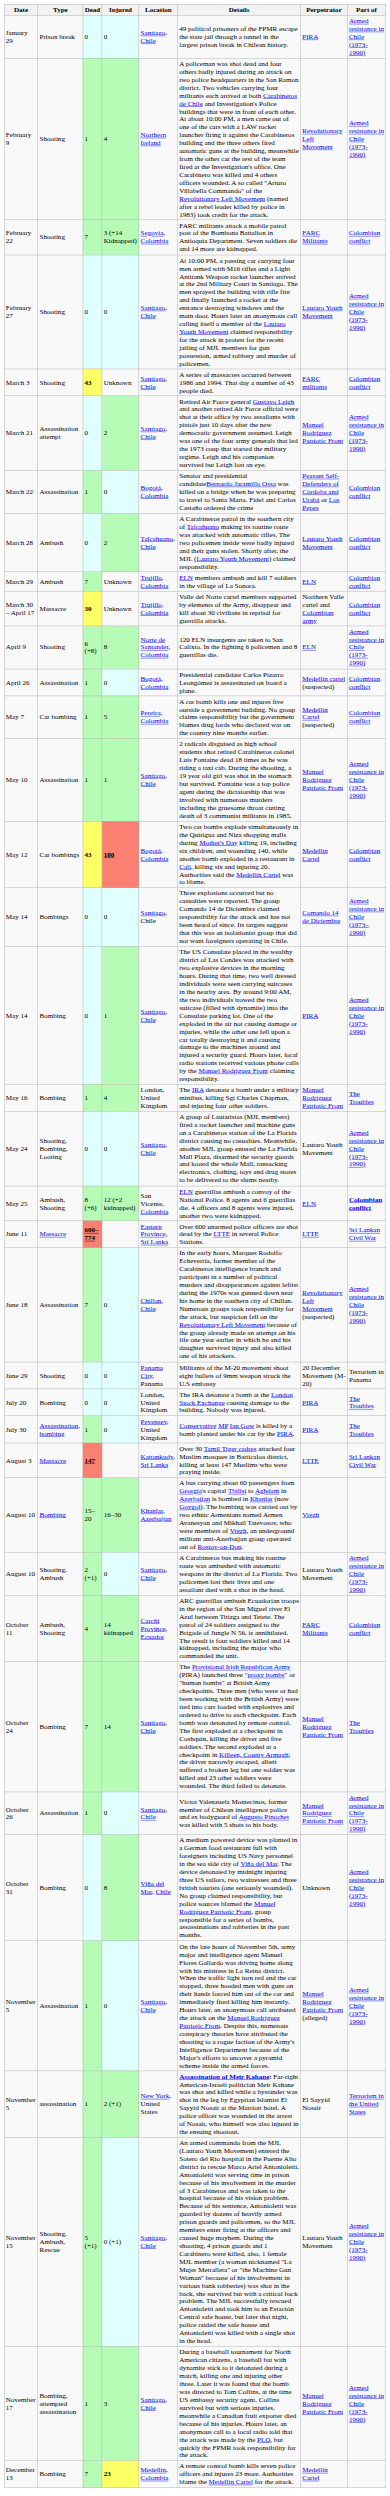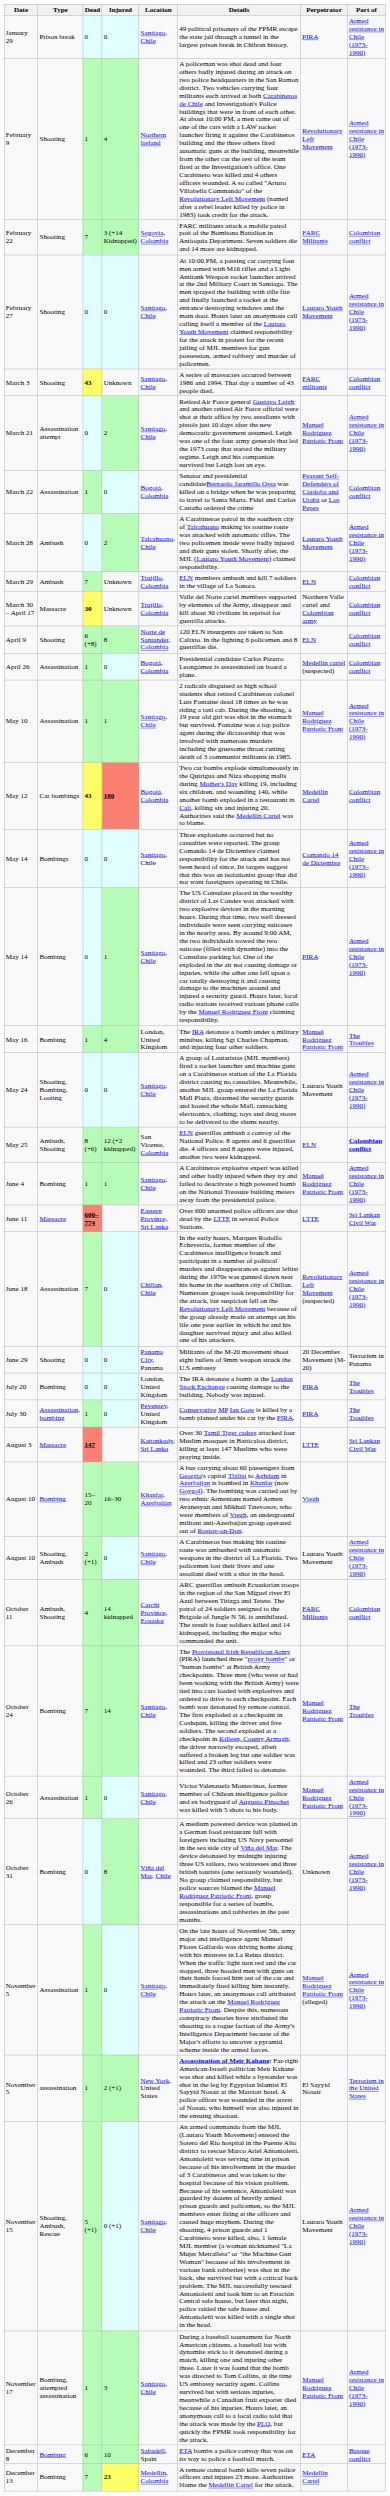(365, 542) Colombian conflict -> (366, 542) Armed resistance in Chile (1973-1990)
(366, 647) Armed resistance in Chile (1973-1990) -> (365, 639) Colombian conflict
- row: (15, 717)
+ row: (15, 1183)
+ row: (20, 2454)
